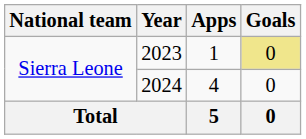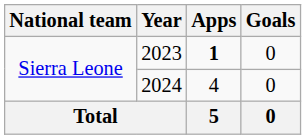(214, 52) normal -> (214, 52) bold
(271, 52) khaki background -> (271, 52) no background
